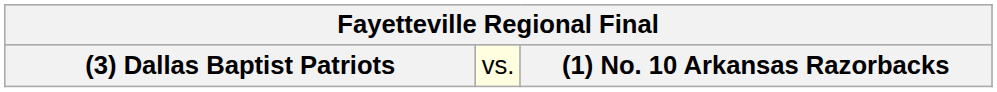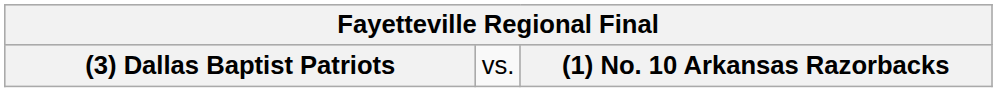(498, 65) lightyellow background -> (498, 65) no background
